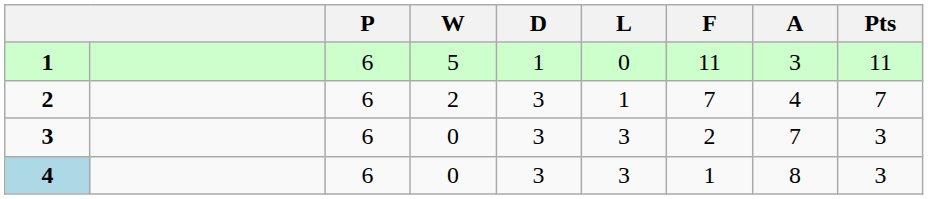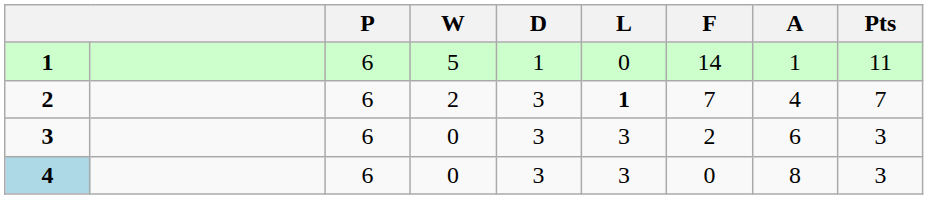(709, 61) 11 -> (709, 61) 14
(795, 61) 3 -> (795, 61) 1
(624, 99) normal -> (624, 99) bold
(795, 136) 7 -> (795, 136) 6
(709, 174) 1 -> (709, 174) 0
